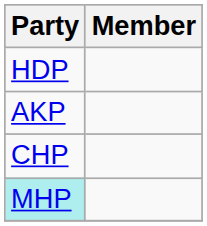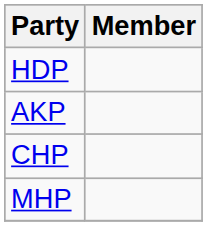(41, 198) paleturquoise background -> (41, 198) no background
